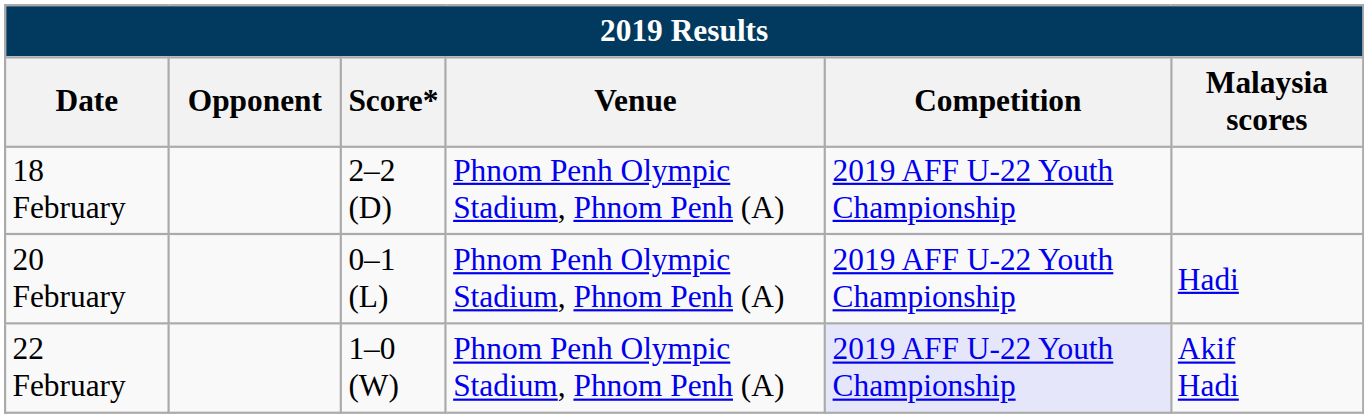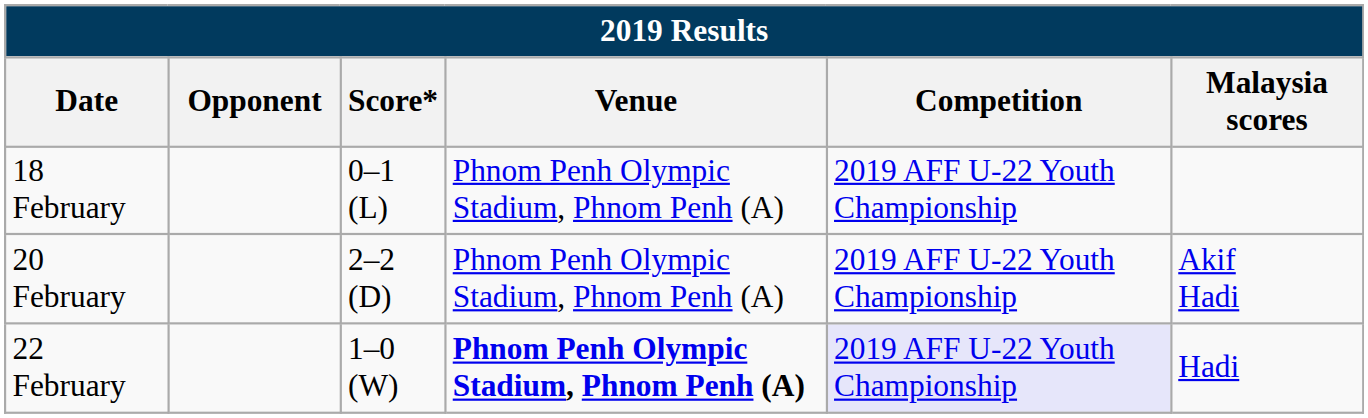(372, 189) 2–2 (D) -> (372, 189) 0–1 (L)
(372, 278) 0–1 (L) -> (372, 278) 2–2 (D)
(1208, 278) Hadi -> (1209, 278) Akif Hadi
(619, 367) normal -> (629, 367) bold
(1208, 367) Akif Hadi -> (1209, 367) Hadi
